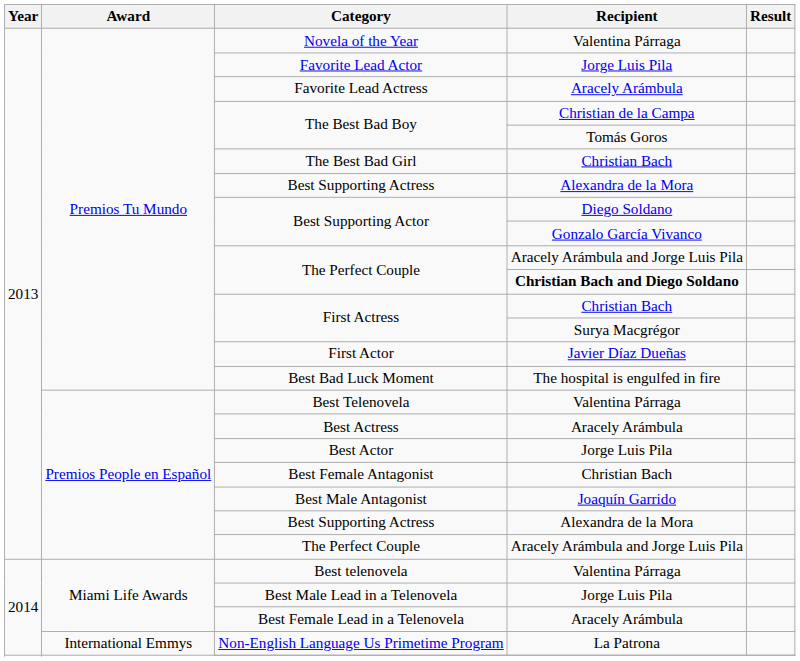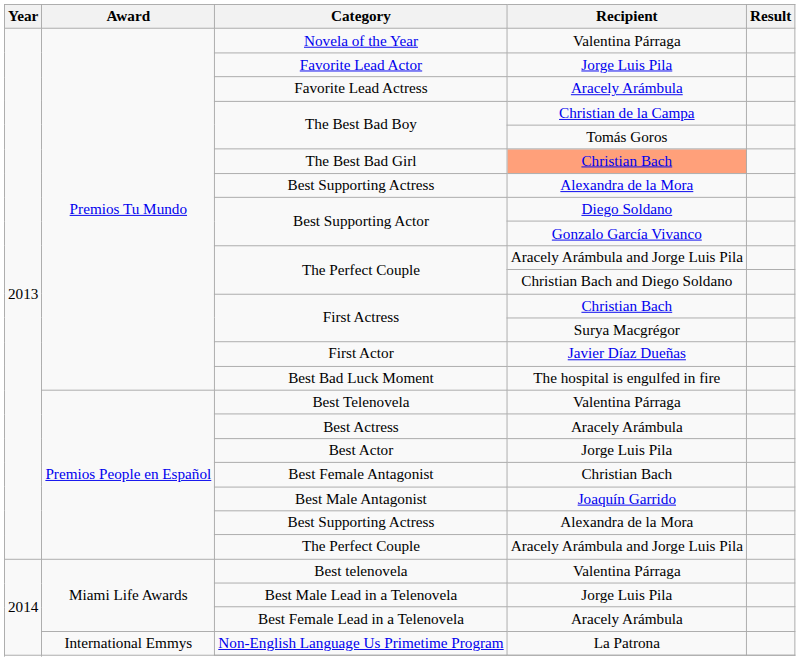(627, 161) no background -> (627, 161) lightsalmon background
(627, 281) bold -> (627, 281) normal
